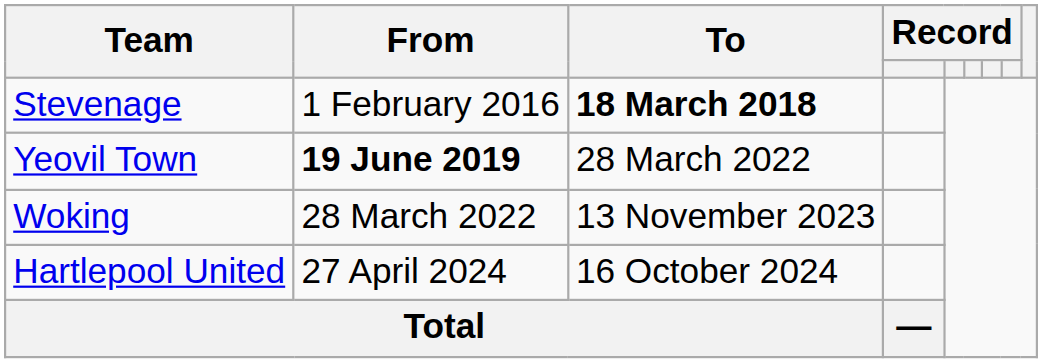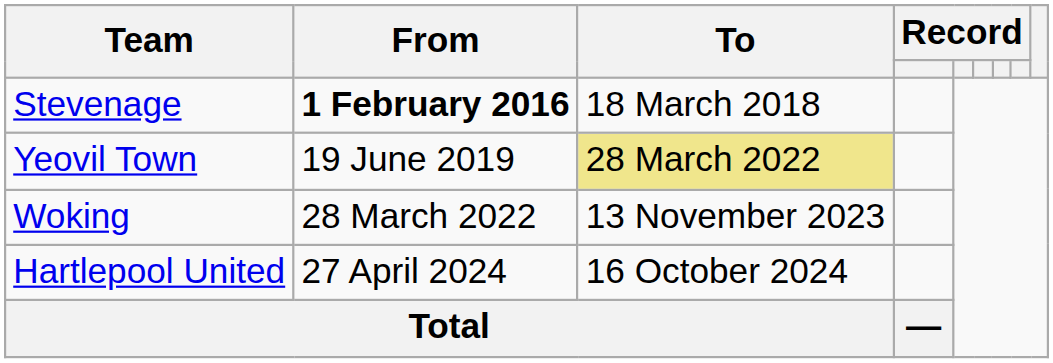(431, 104) normal -> (435, 104) bold
(696, 104) bold -> (703, 104) normal
(411, 160) bold -> (408, 160) normal
(693, 160) no background -> (703, 160) khaki background
